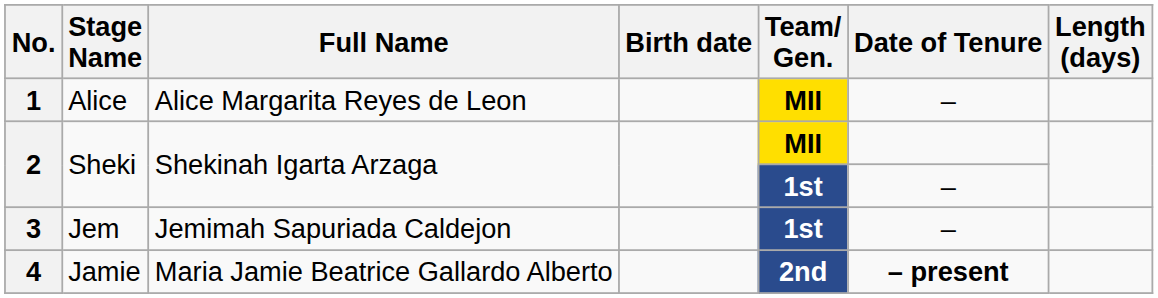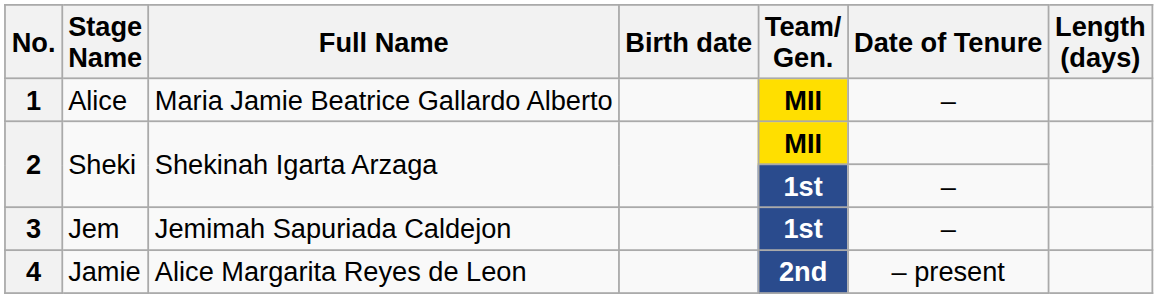(341, 100) Alice Margarita Reyes de Leon -> (384, 100) Maria Jamie Beatrice Gallardo Alberto
(384, 272) Maria Jamie Beatrice Gallardo Alberto -> (341, 272) Alice Margarita Reyes de Leon
(948, 272) bold -> (948, 272) normal
